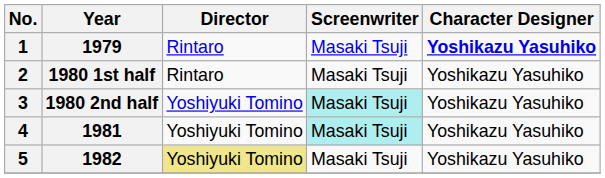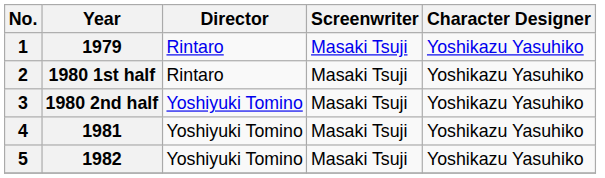(512, 47) bold -> (505, 47) normal
(359, 103) paleturquoise background -> (359, 103) no background
(359, 131) paleturquoise background -> (359, 131) no background
(235, 160) khaki background -> (235, 160) no background
